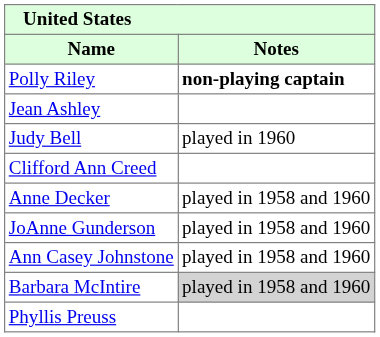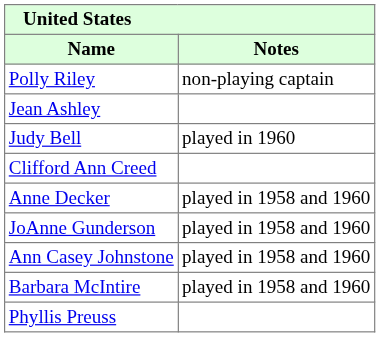(263, 78) bold -> (258, 78) normal
(276, 287) lightgrey background -> (276, 287) no background
